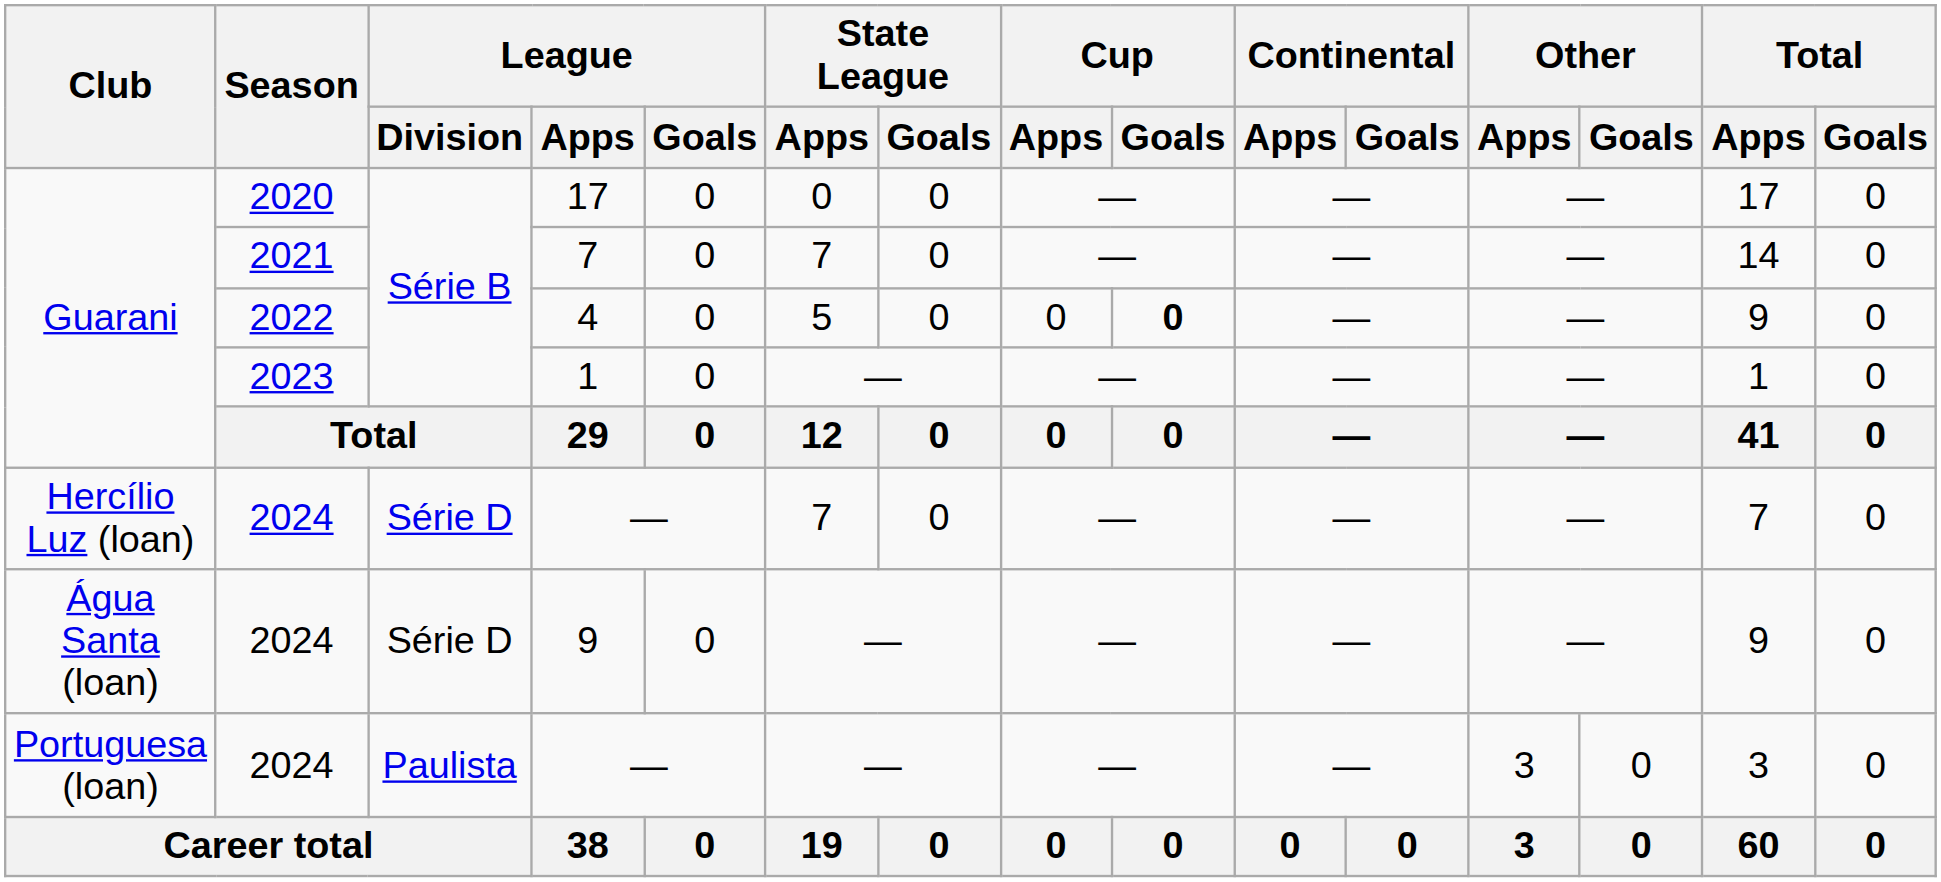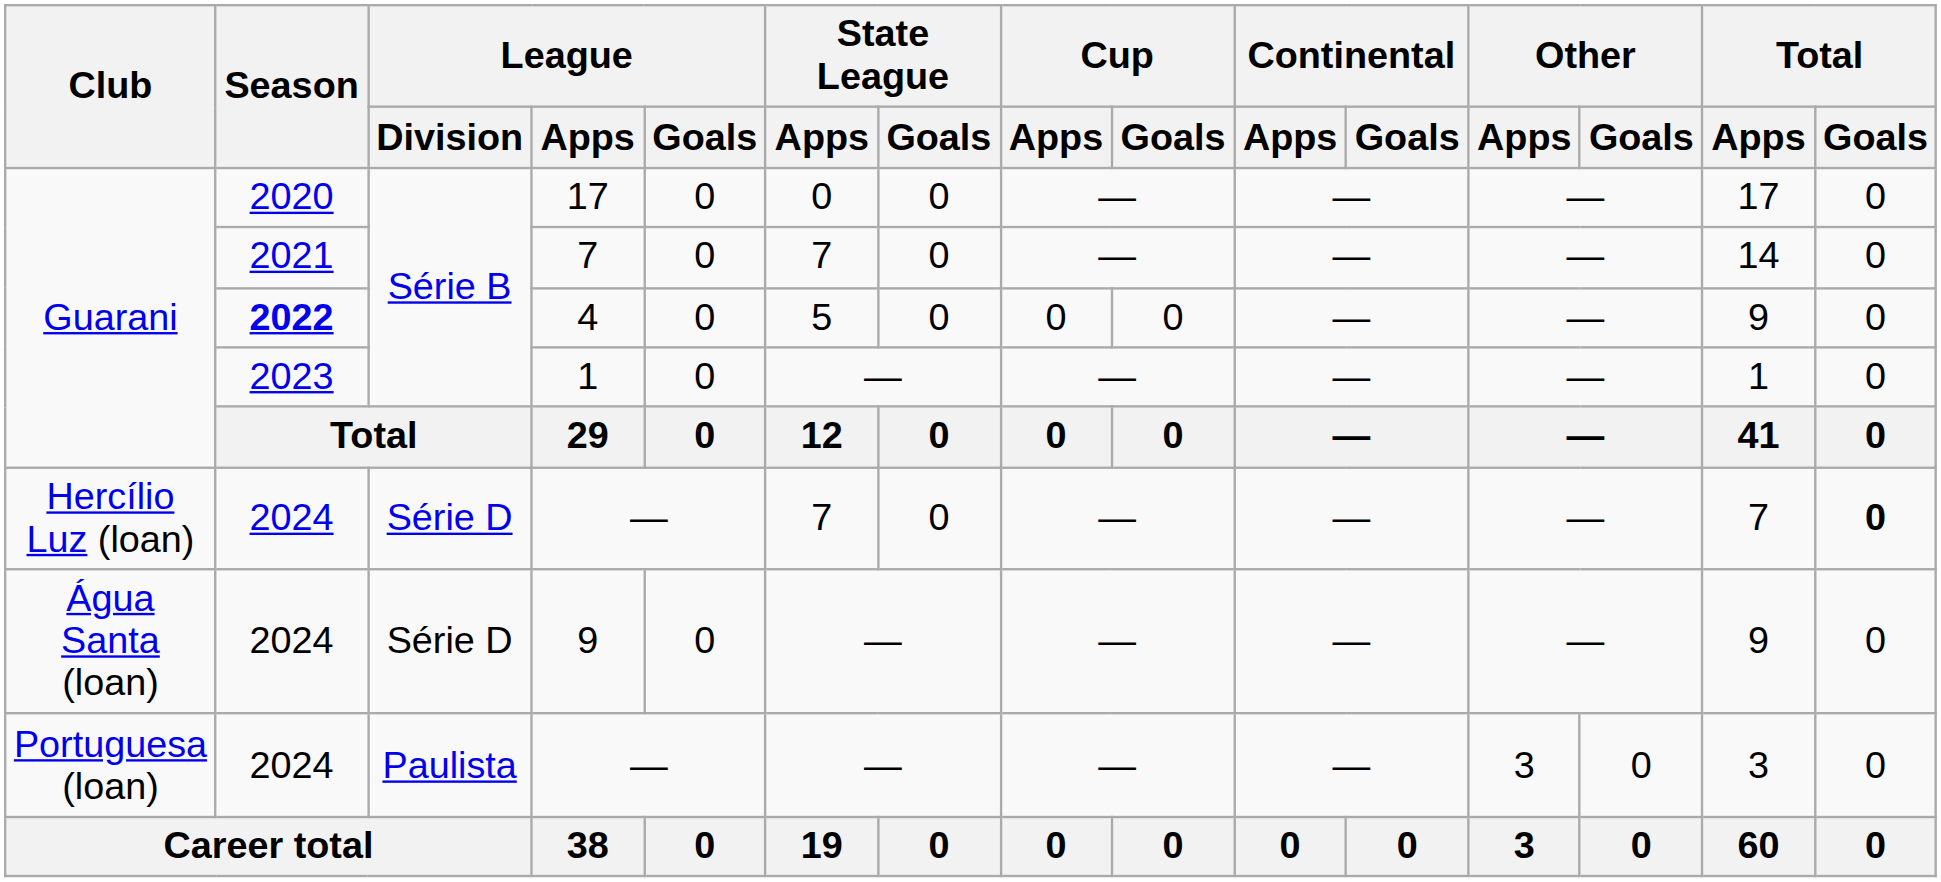(292, 316) normal -> (292, 316) bold
(1173, 316) bold -> (1173, 316) normal
(1876, 517) normal -> (1876, 517) bold
